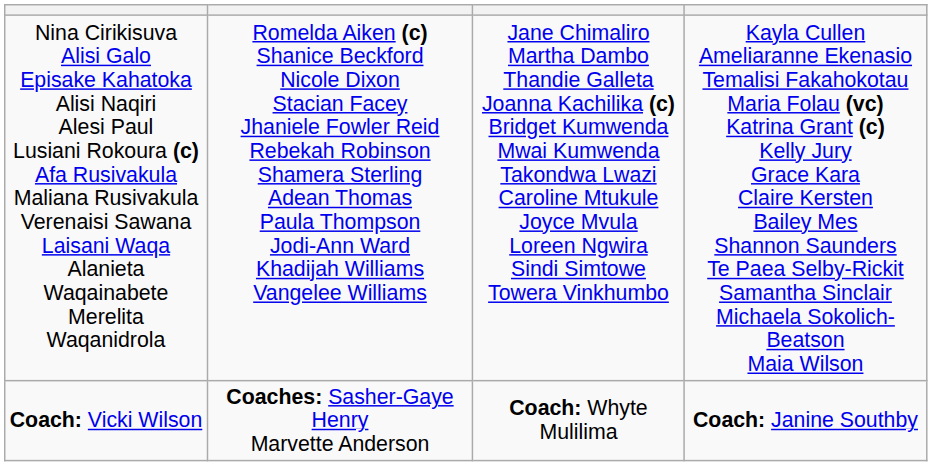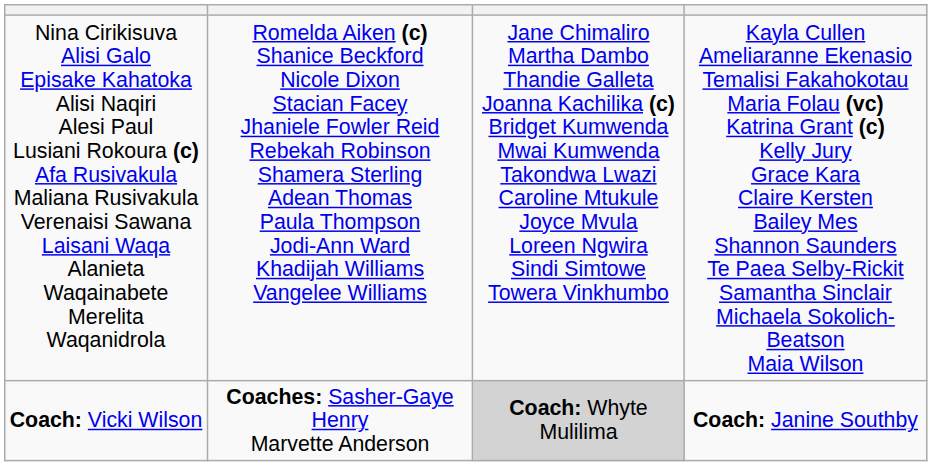(578, 421) no background -> (578, 421) lightgrey background
